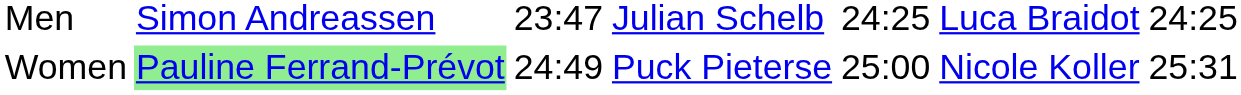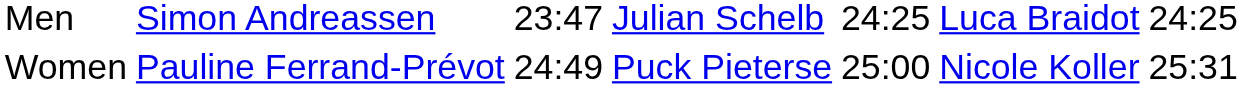(320, 67) lightgreen background -> (320, 67) no background
